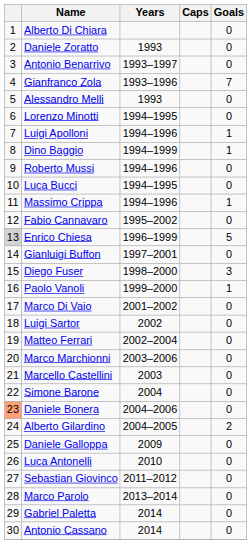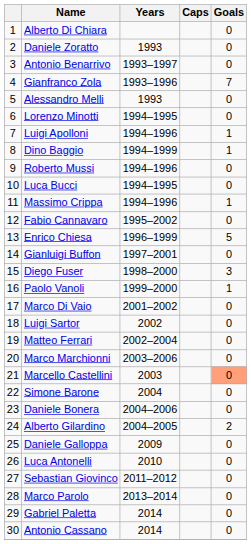(13, 237) lightgrey background -> (13, 237) no background
(229, 375) no background -> (229, 375) lightsalmon background
(13, 409) lightsalmon background -> (13, 409) no background
